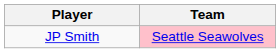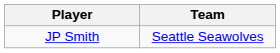(208, 36) pink background -> (208, 36) no background
